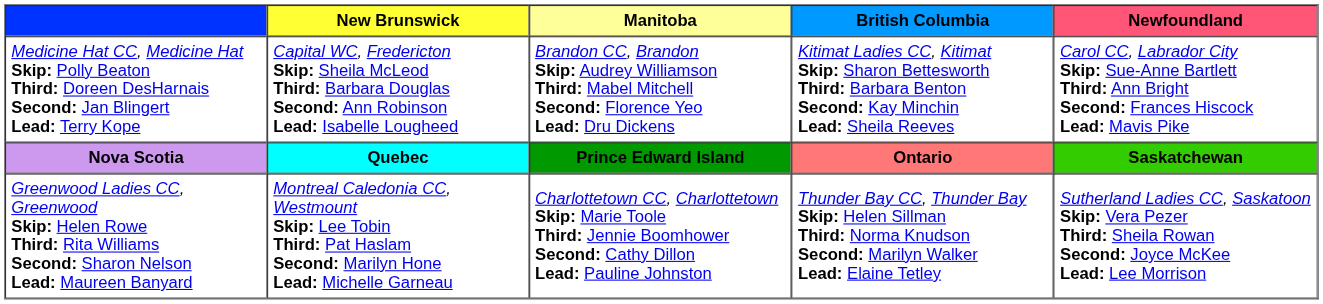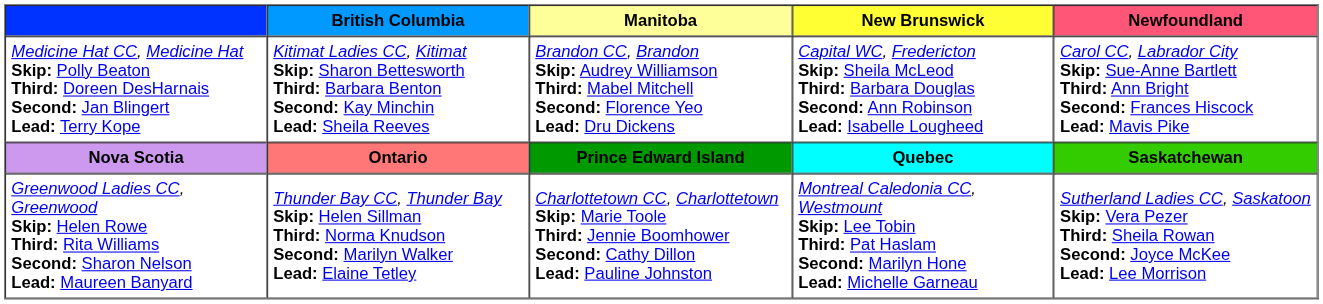columns swapped: (923, 20) <-> (398, 20)
